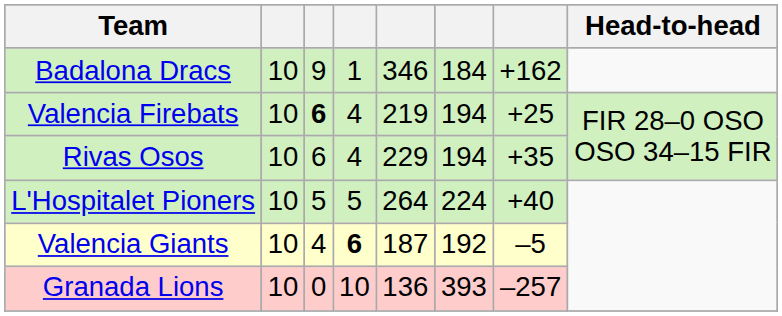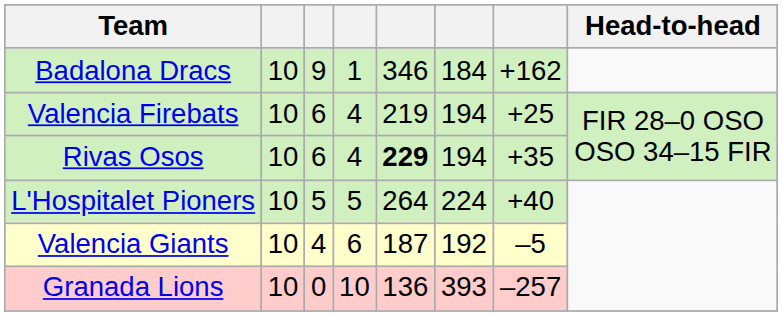(319, 113) bold -> (319, 113) normal
(405, 157) normal -> (405, 157) bold
(354, 244) bold -> (354, 244) normal
